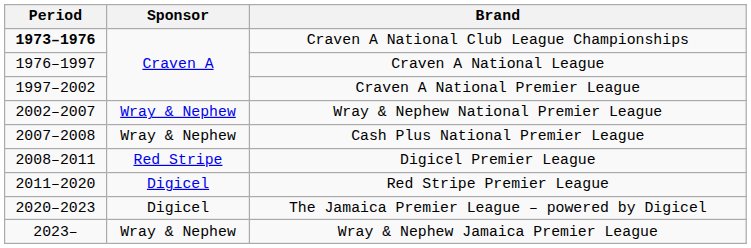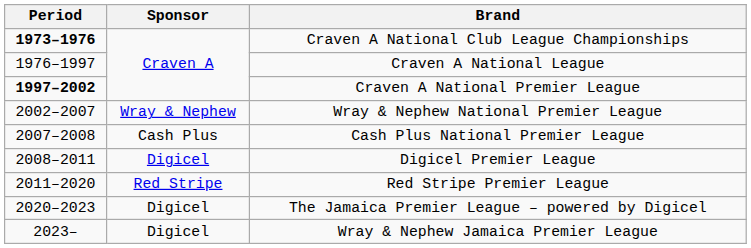(55, 89) normal -> (55, 89) bold
(178, 137) Wray & Nephew -> (178, 137) Cash Plus
(178, 160) Red Stripe -> (178, 160) Digicel
(178, 184) Digicel -> (178, 184) Red Stripe
(178, 232) Wray & Nephew -> (178, 232) Digicel
